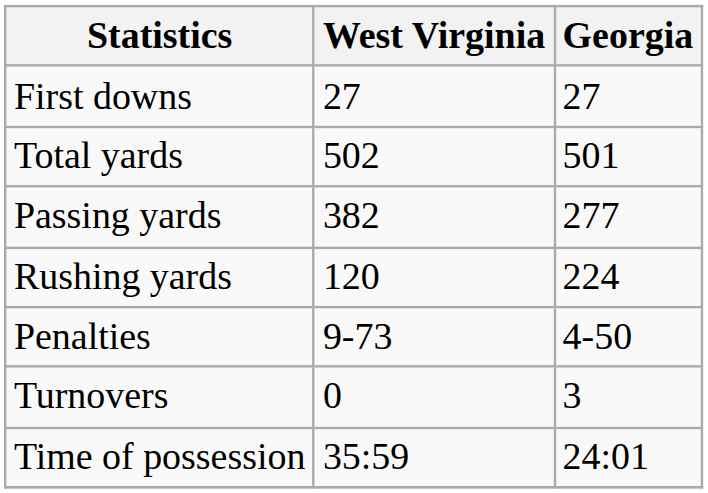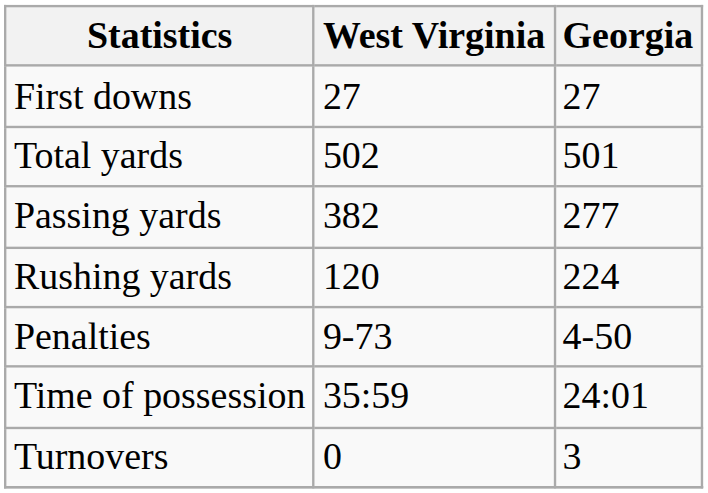rows swapped: (91, 396) <-> (160, 456)
